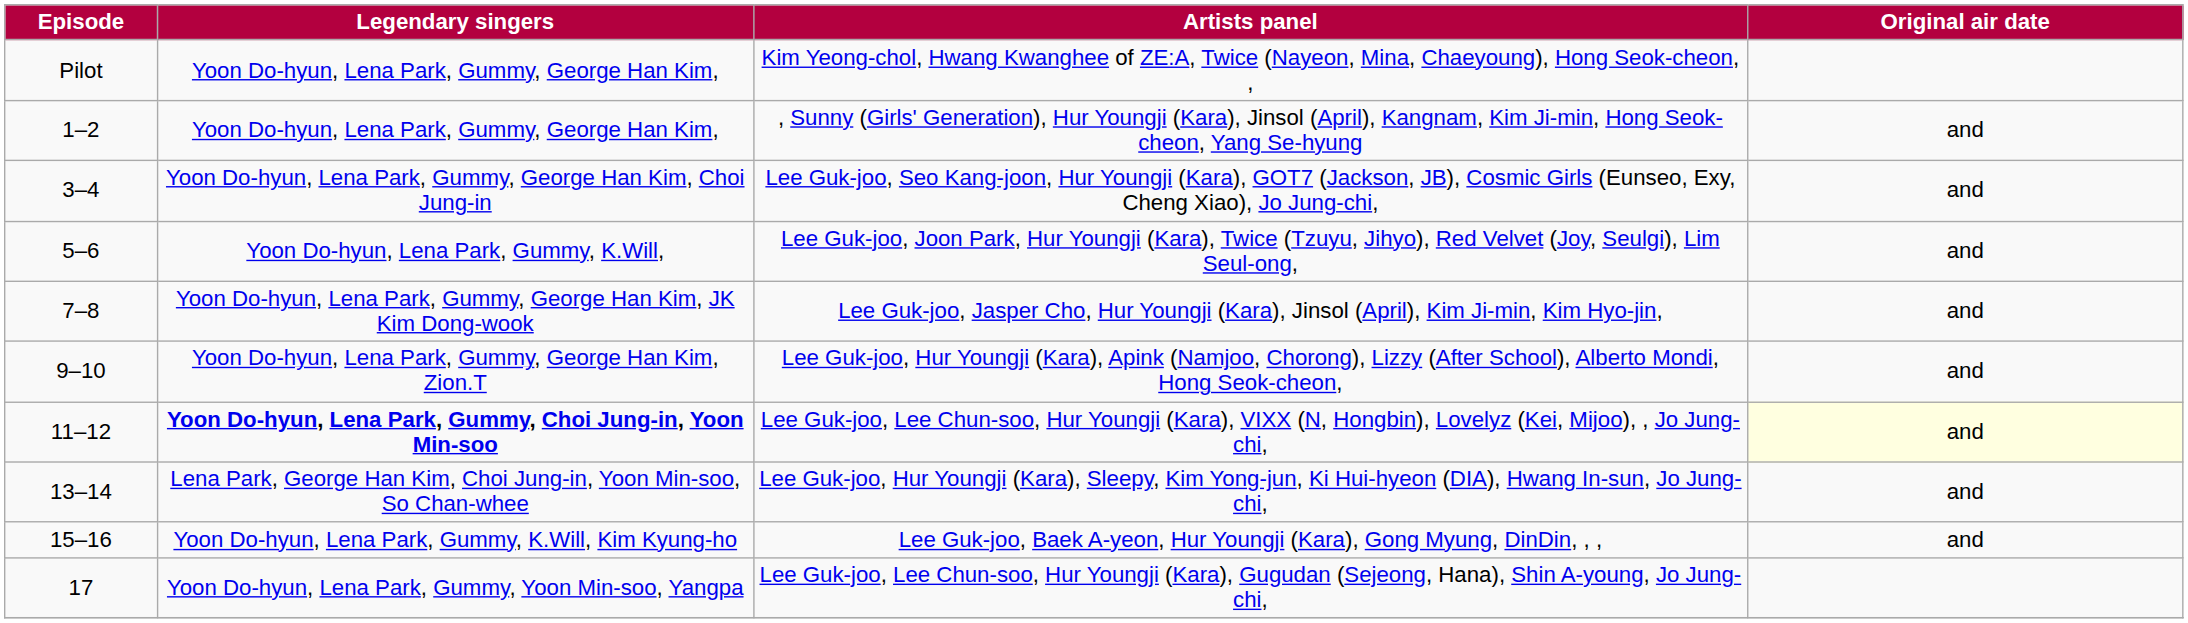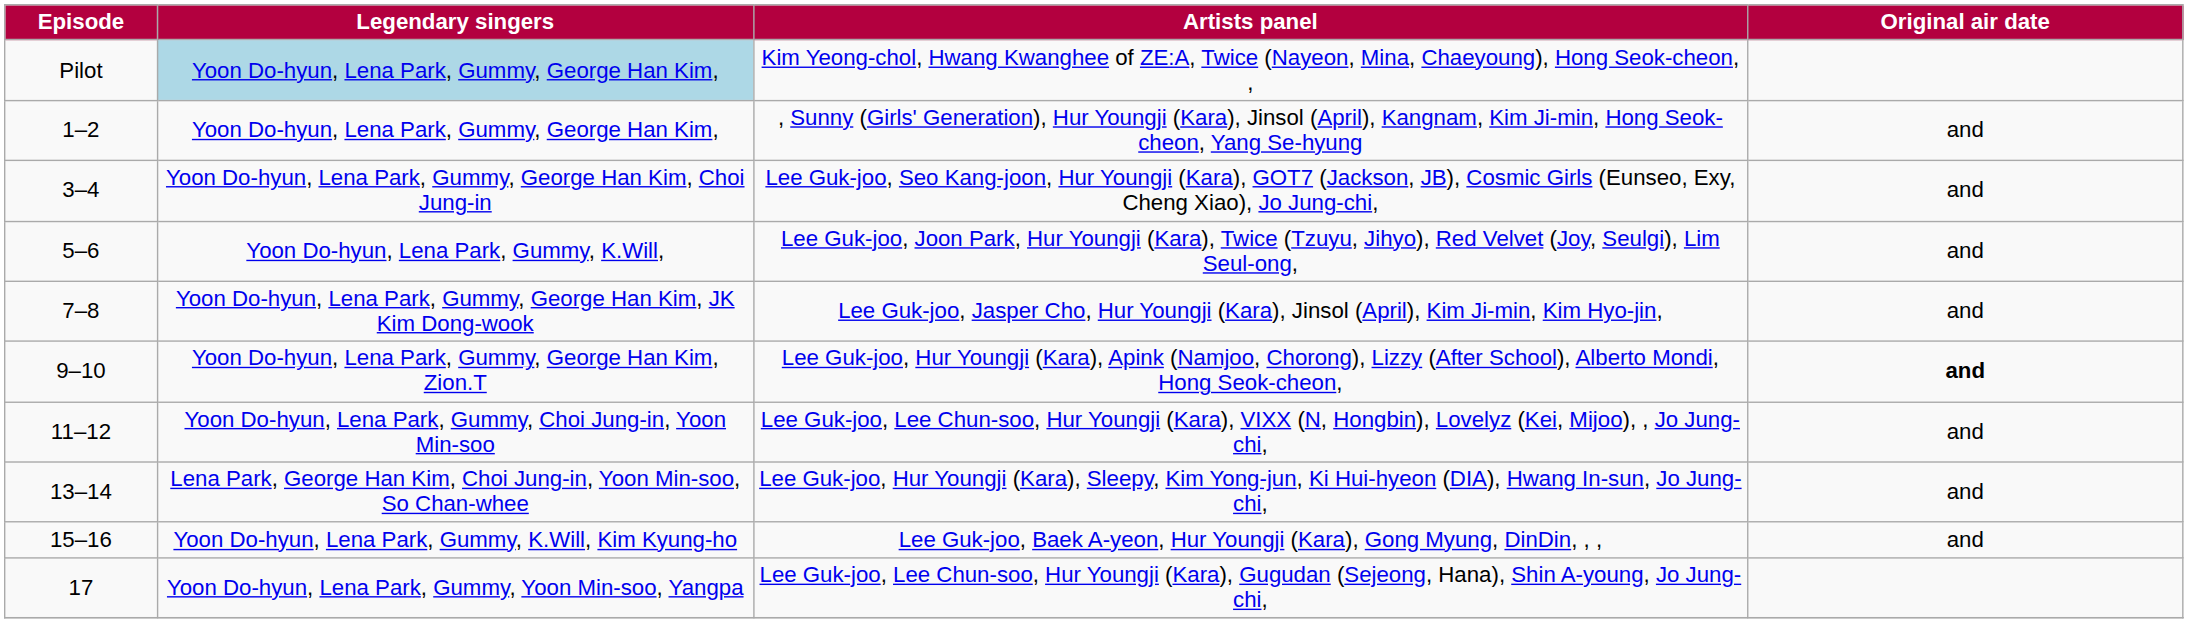(455, 69) no background -> (455, 69) lightblue background
(1965, 371) normal -> (1965, 371) bold
(455, 431) bold -> (455, 431) normal
(1965, 431) lightyellow background -> (1965, 431) no background
